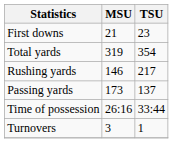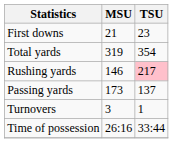(147, 71) no background -> (147, 71) pink background
rows swapped: (32, 128) <-> (53, 109)
